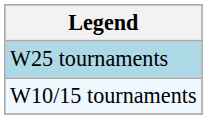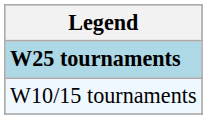(89, 58) normal -> (95, 58) bold
